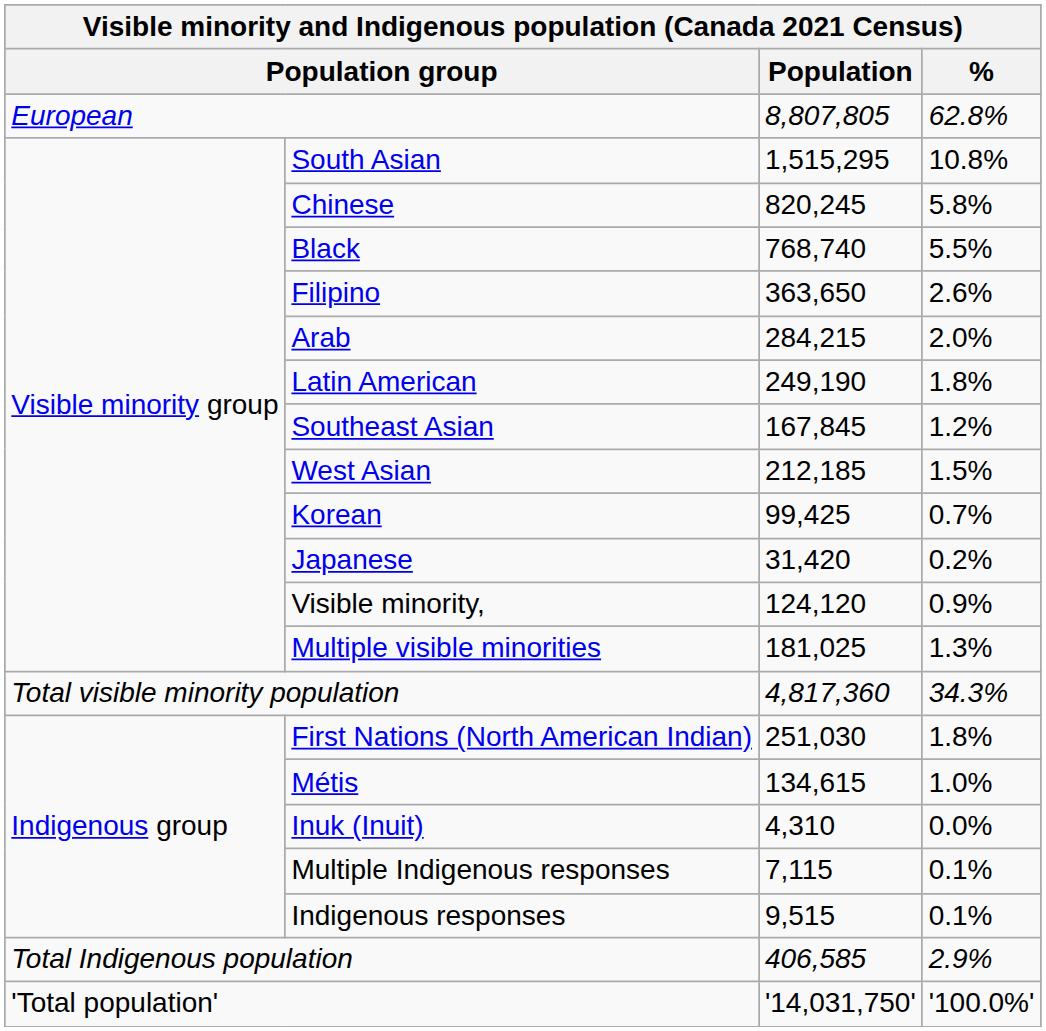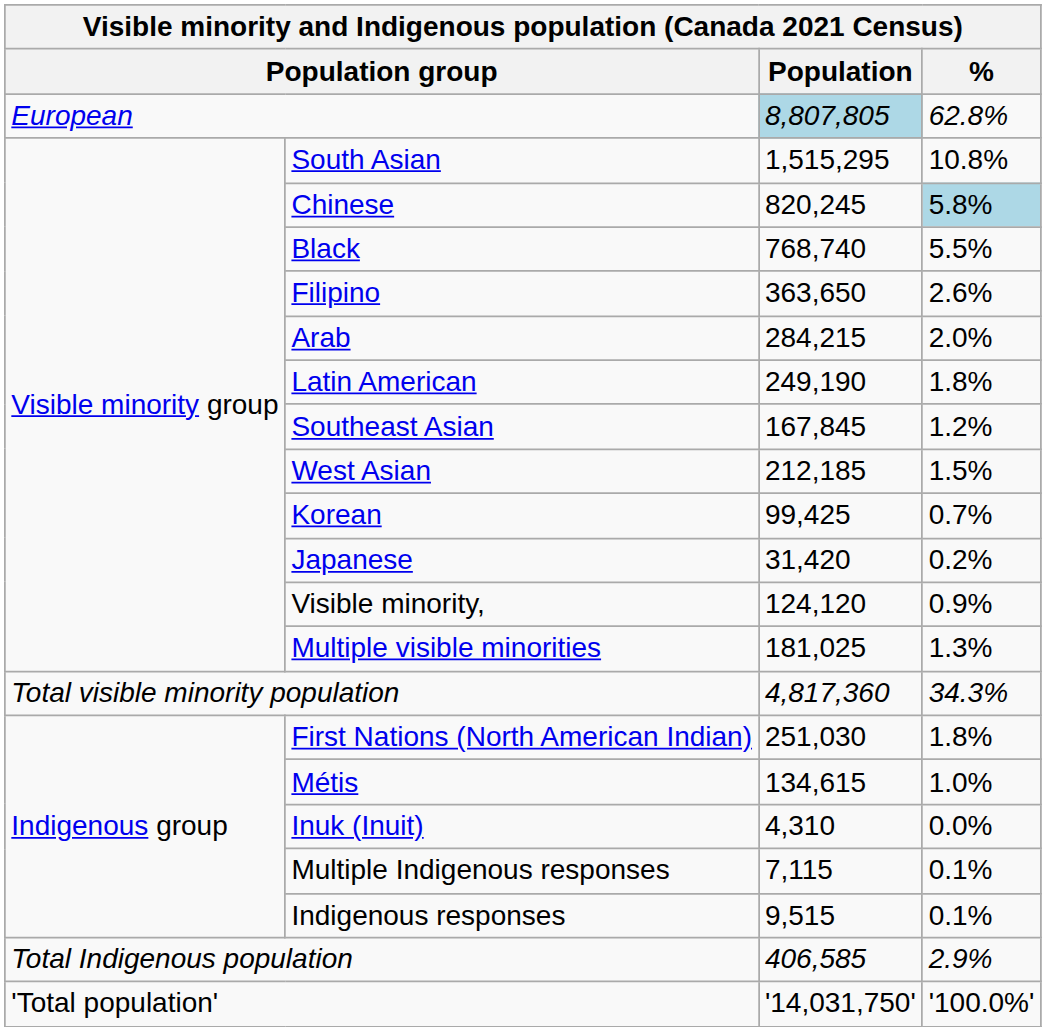(827, 115) no background -> (827, 115) lightblue background
(961, 204) no background -> (961, 204) lightblue background
